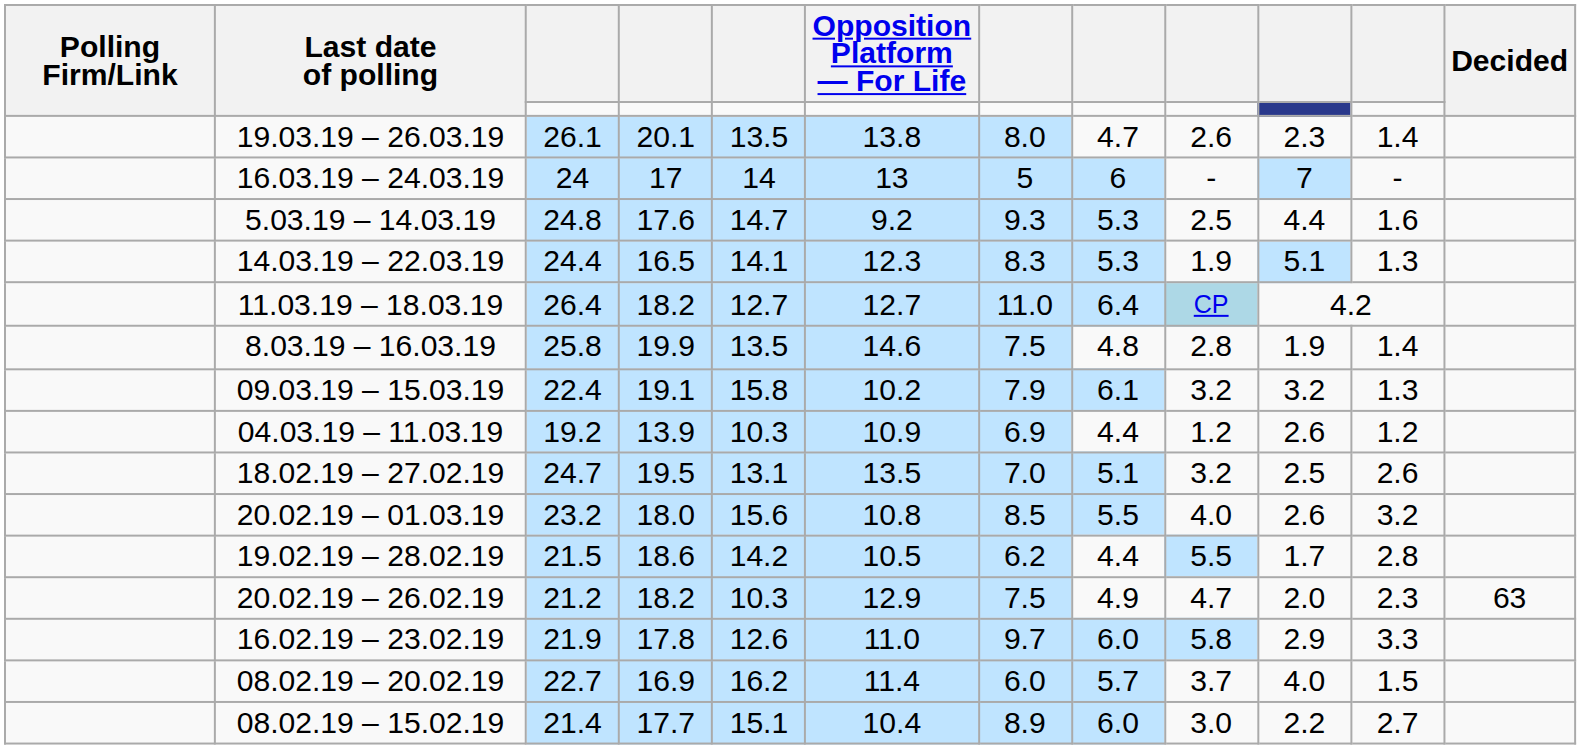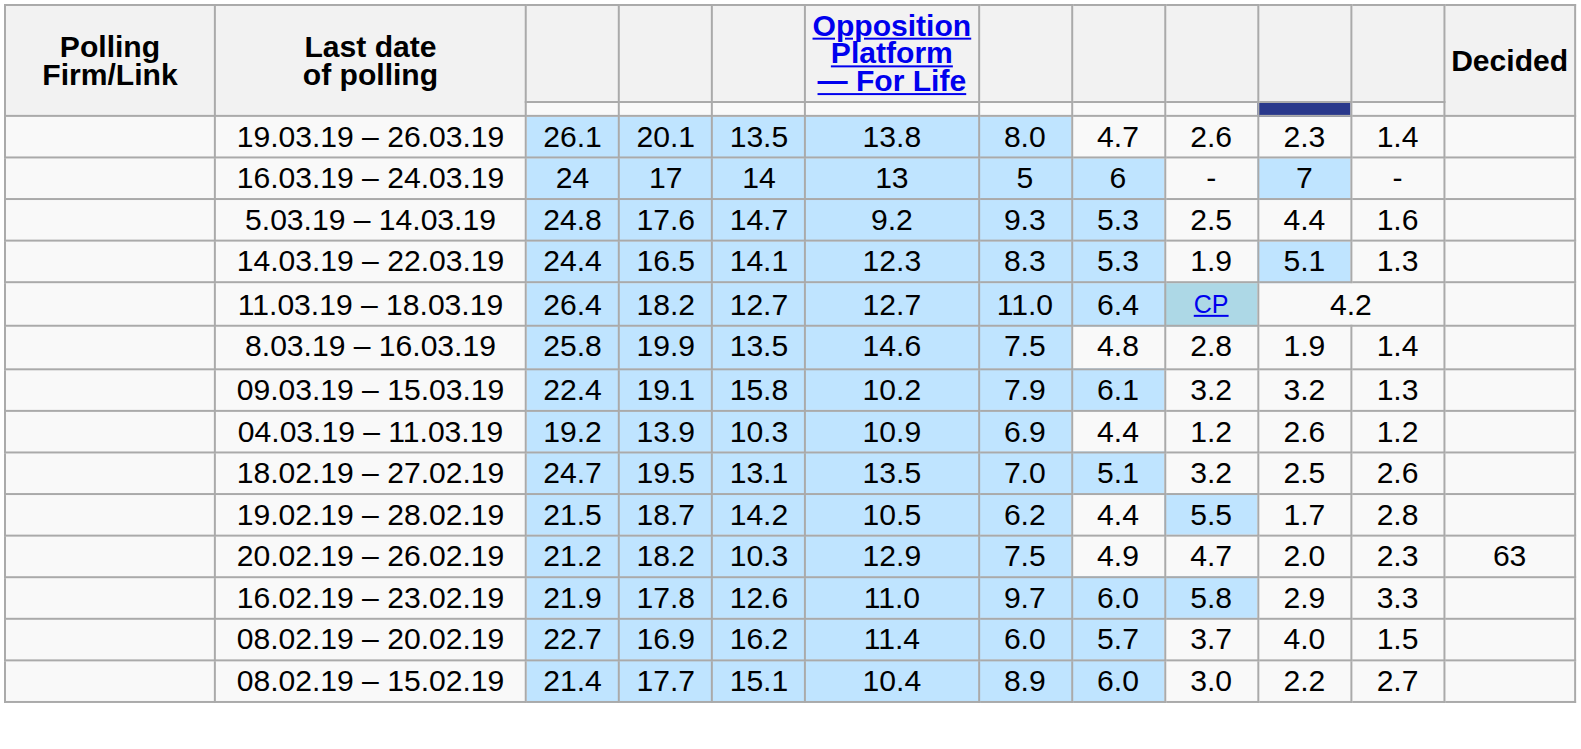- row: (370, 513)
(666, 555) 18.6 -> (666, 513) 18.7
